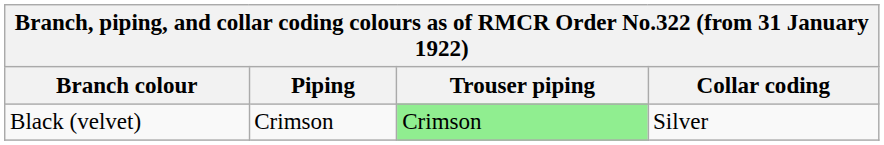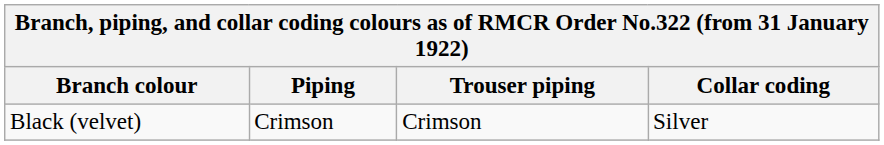(442, 121) lightgreen background -> (442, 121) no background
